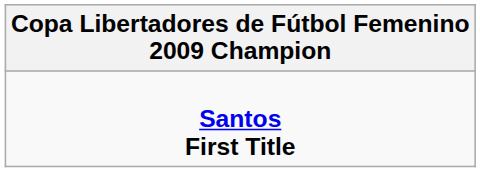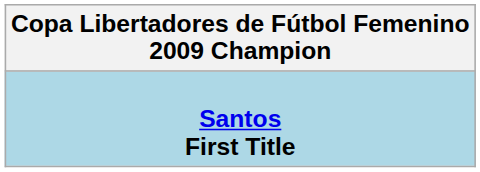(240, 132) no background -> (240, 132) lightblue background
